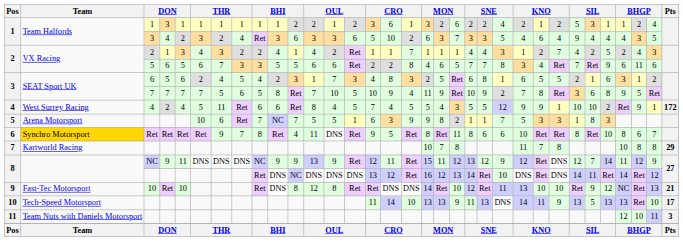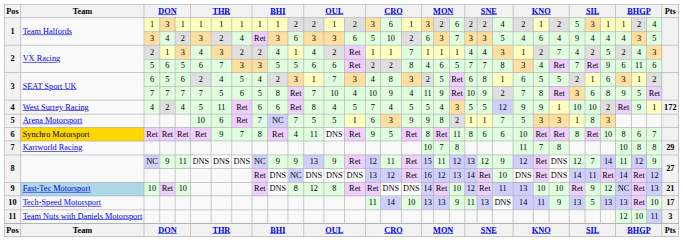(355, 93) 5 -> (355, 93) 4
(57, 188) no background -> (57, 188) lightblue background
